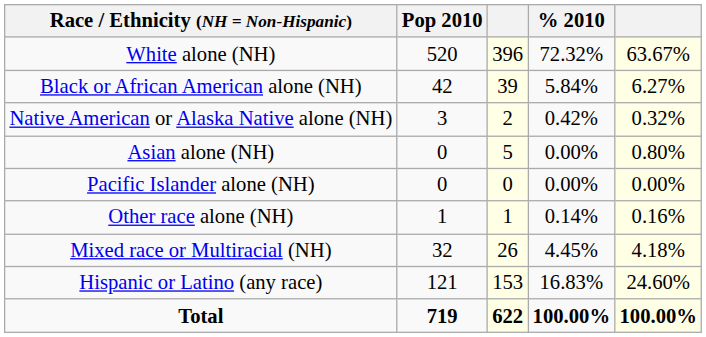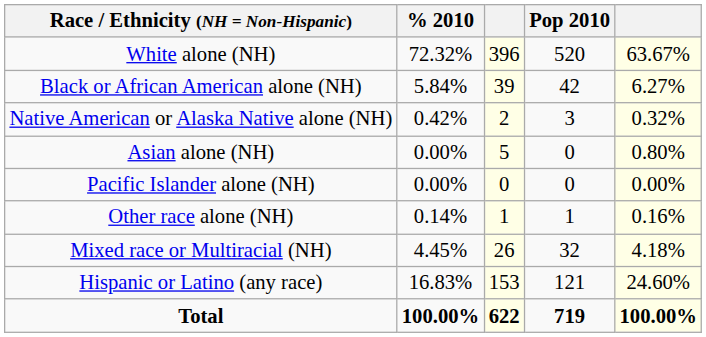columns swapped: (442, 20) <-> (571, 20)
